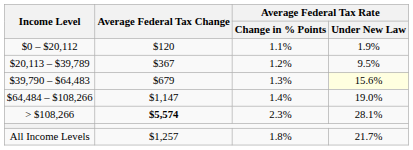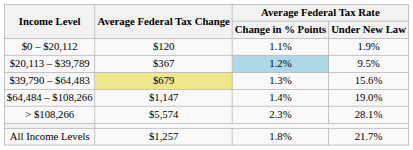(280, 64) no background -> (280, 64) lightblue background
(164, 81) no background -> (164, 81) khaki background
(369, 81) lightyellow background -> (369, 81) no background
(164, 115) bold -> (164, 115) normal
